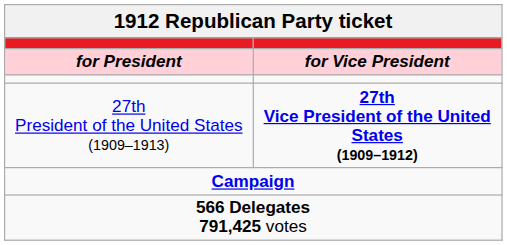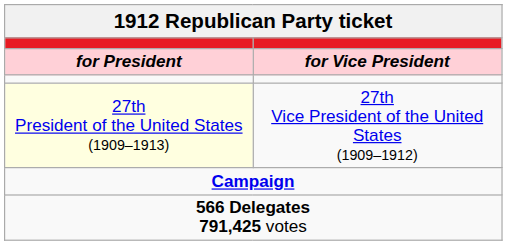(129, 126) no background -> (129, 126) lightyellow background
(377, 126) bold -> (377, 126) normal
